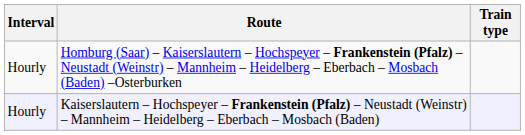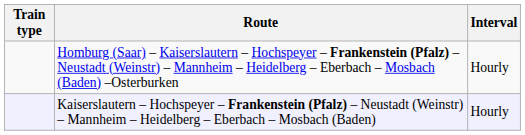columns swapped: (495, 22) <-> (31, 22)
